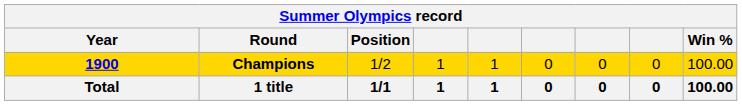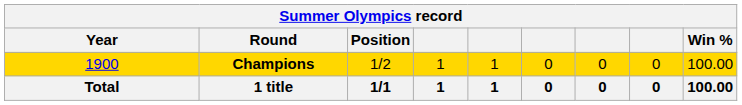(102, 64) bold -> (102, 64) normal
